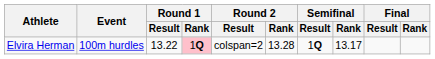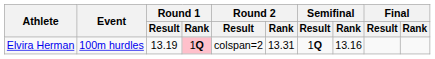(164, 46) 13.22 -> (164, 46) 13.19
(281, 46) 13.28 -> (281, 46) 13.31
(349, 46) 13.17 -> (349, 46) 13.16
